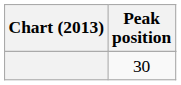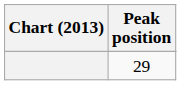(142, 65) 30 -> (142, 65) 29
